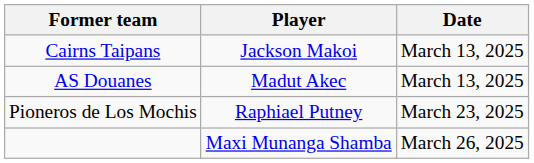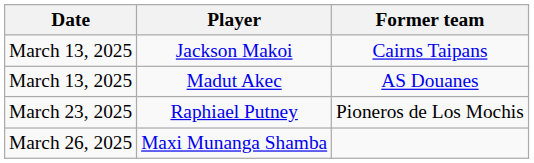columns swapped: (462, 19) <-> (103, 19)
